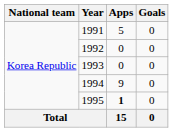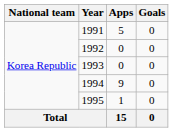(121, 100) bold -> (121, 100) normal
